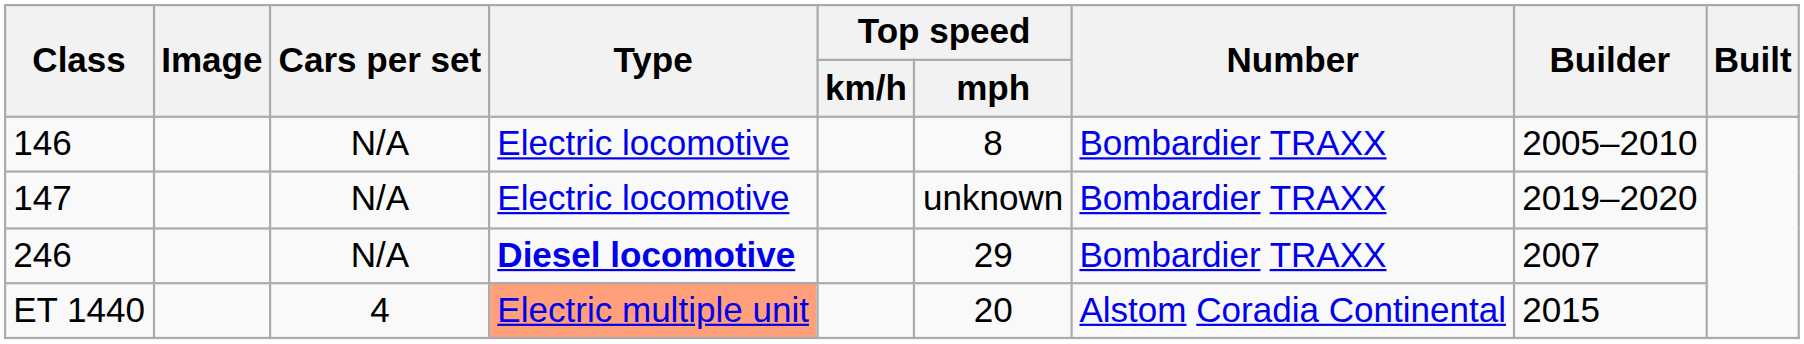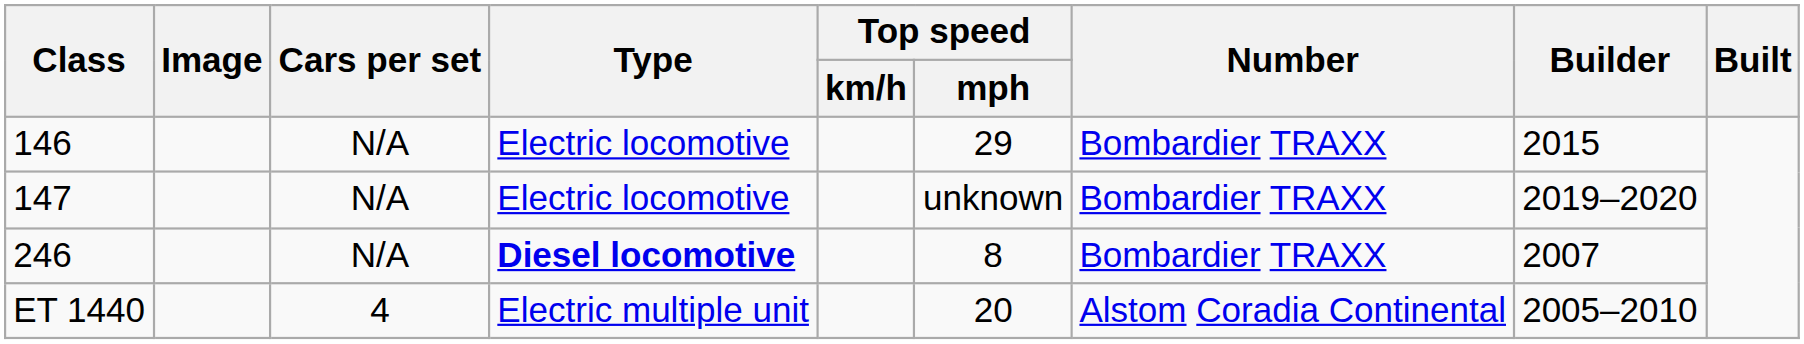(993, 143) 8 -> (993, 143) 29
(1610, 143) 2005–2010 -> (1561, 143) 2015
(993, 254) 29 -> (993, 254) 8
(653, 310) lightsalmon background -> (653, 310) no background
(1561, 310) 2015 -> (1610, 310) 2005–2010
